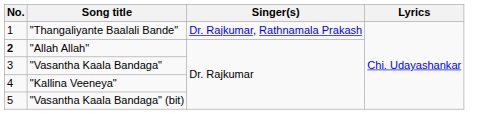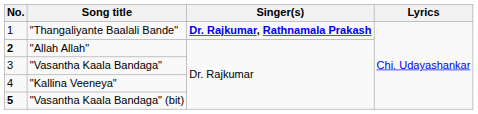(276, 30) normal -> (280, 30) bold
(10, 100) normal -> (10, 100) bold
